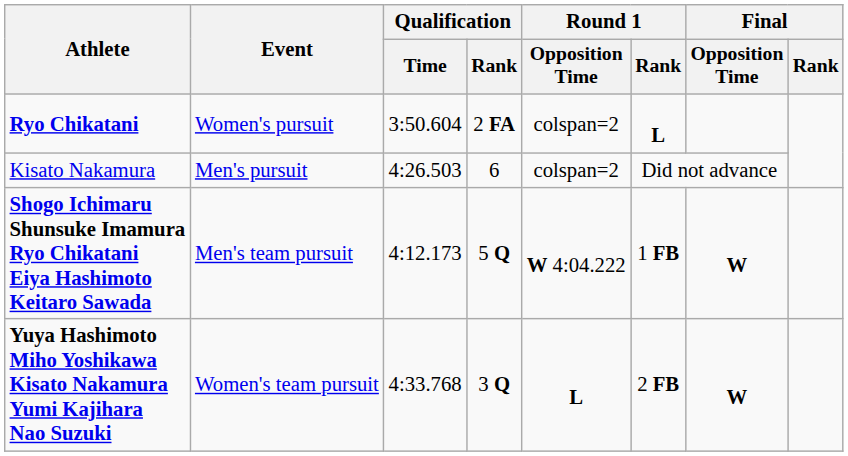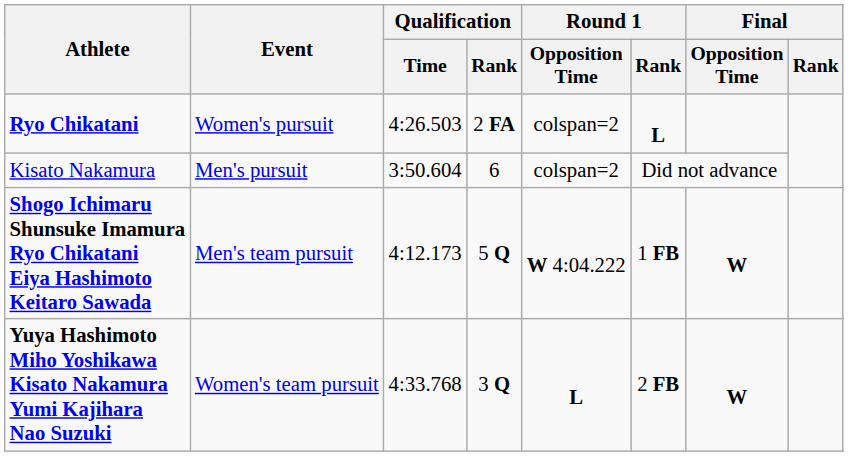(425, 123) 3:50.604 -> (425, 123) 4:26.503
(425, 170) 4:26.503 -> (425, 170) 3:50.604
